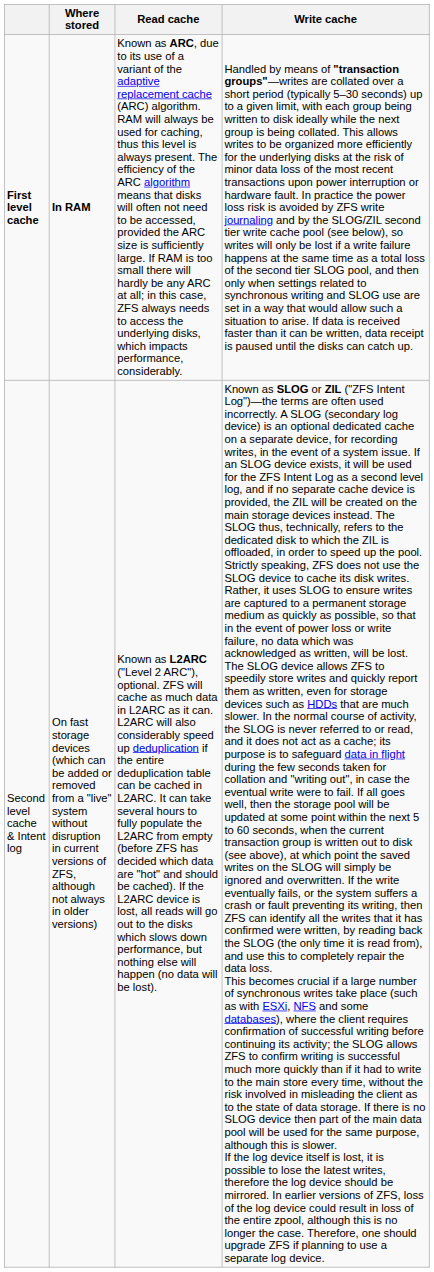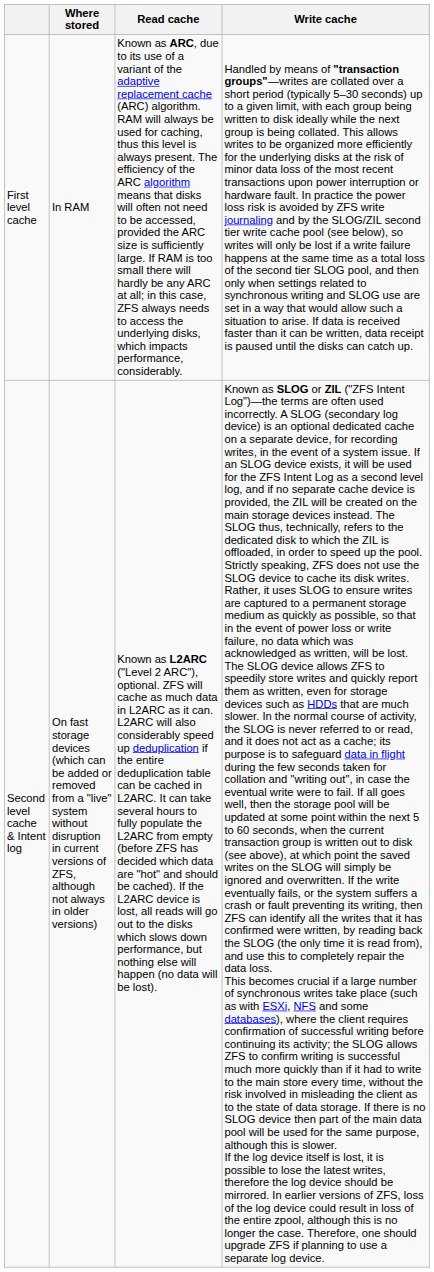(23, 207) bold -> (22, 207) normal
(71, 207) bold -> (71, 207) normal
